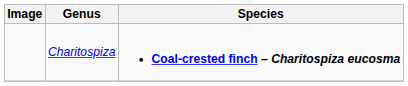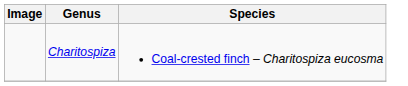(261, 59) bold -> (252, 59) normal
